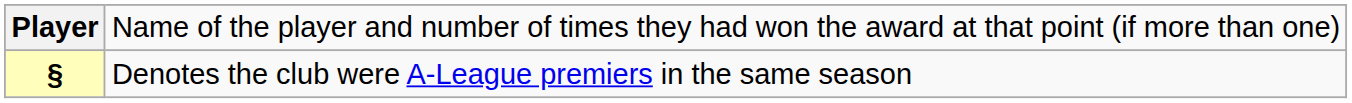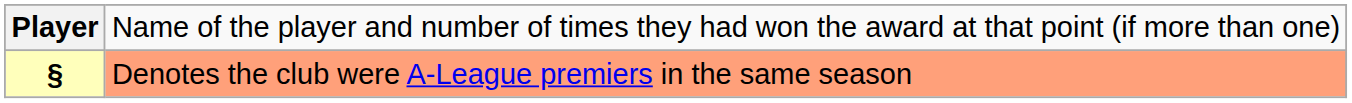(512, 73) no background -> (512, 73) lightsalmon background
